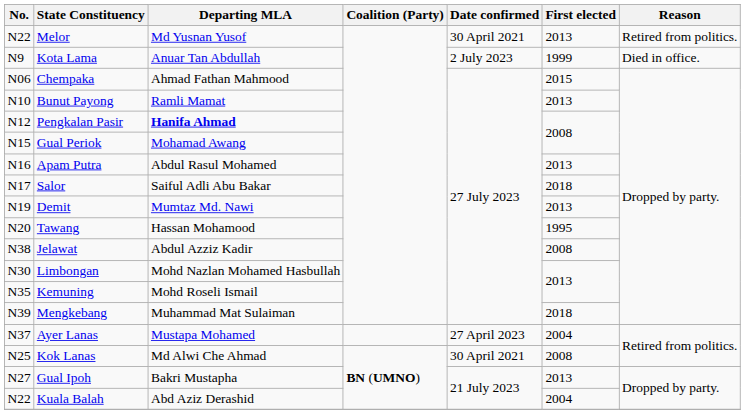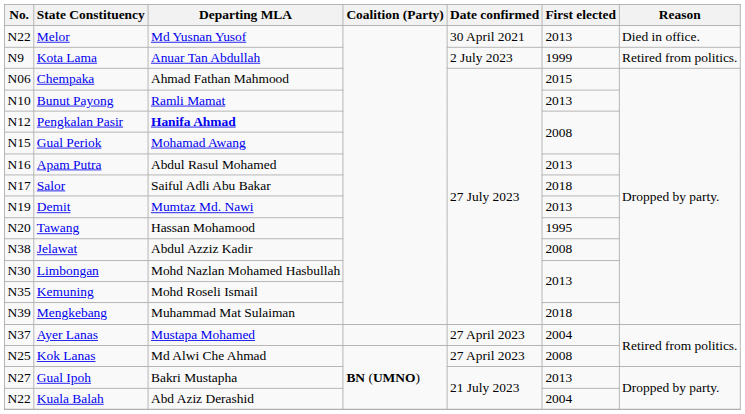(680, 36) Retired from politics. -> (661, 36) Died in office.
(661, 57) Died in office. -> (680, 57) Retired from politics.
(487, 356) 30 April 2021 -> (487, 356) 27 April 2023
